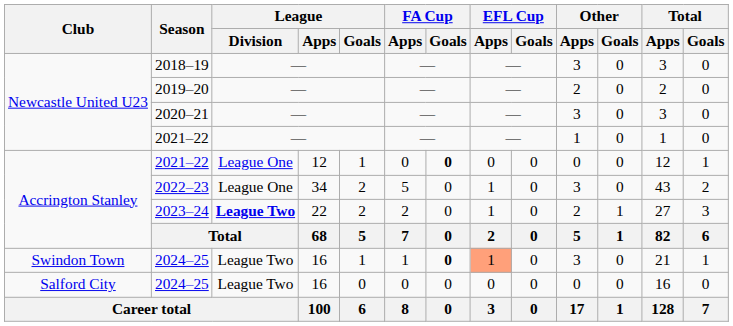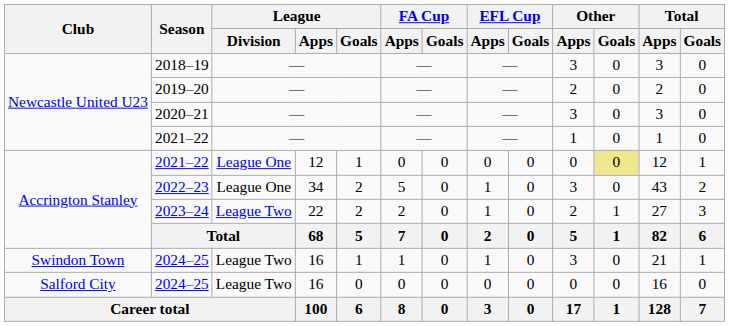(448, 162) bold -> (445, 162) normal
(620, 162) no background -> (616, 162) khaki background
(255, 211) bold -> (254, 211) normal
(448, 260) bold -> (445, 260) normal
(491, 260) lightsalmon background -> (488, 260) no background
